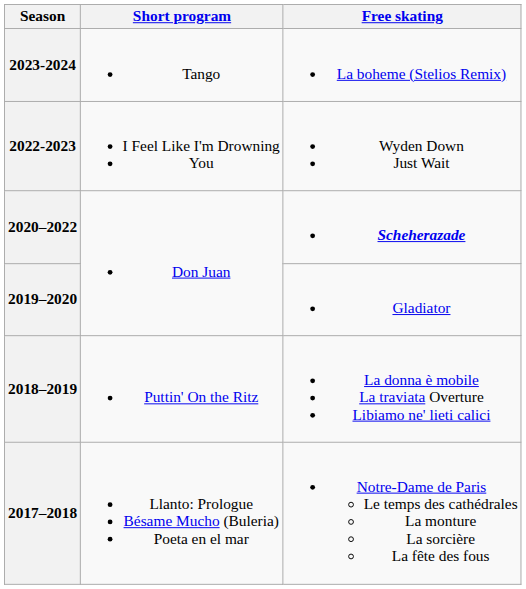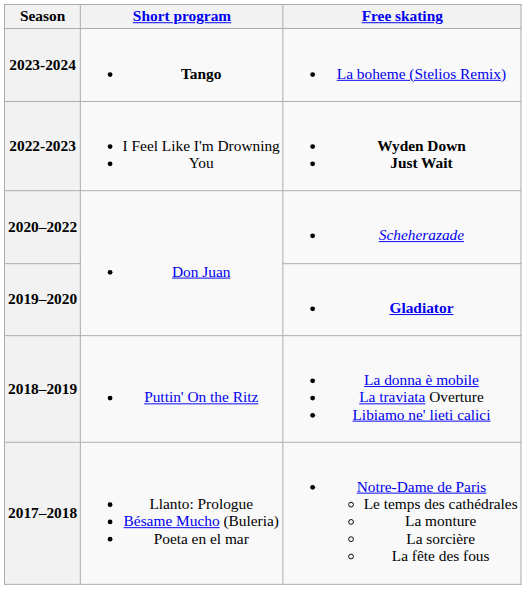(182, 74) normal -> (182, 74) bold
(402, 155) normal -> (402, 155) bold
(402, 236) bold -> (402, 236) normal
(402, 308) normal -> (402, 308) bold
